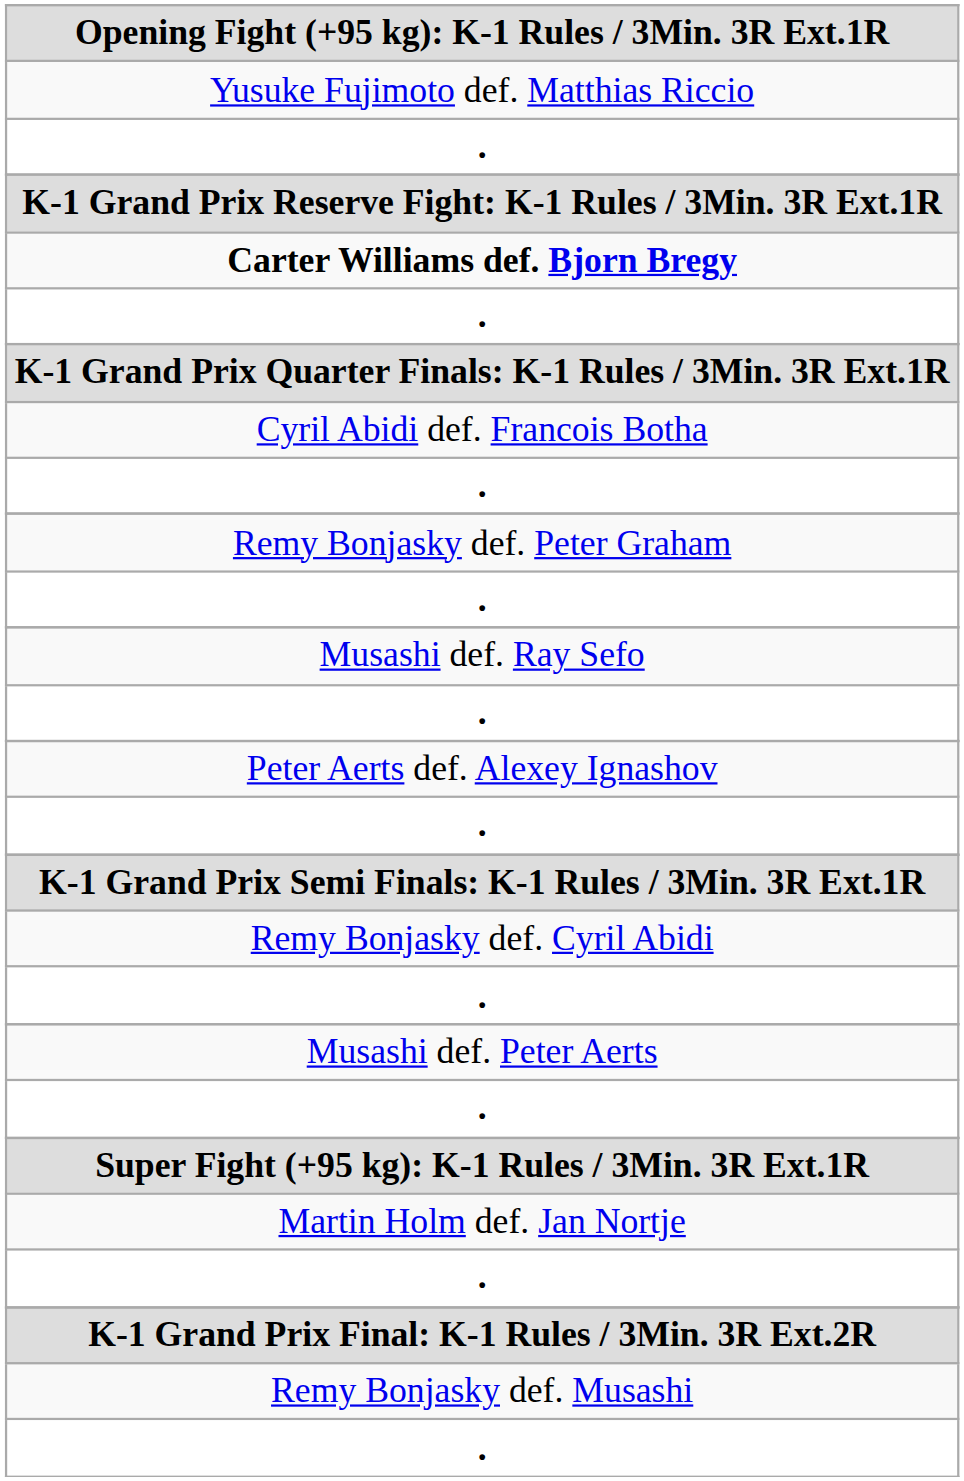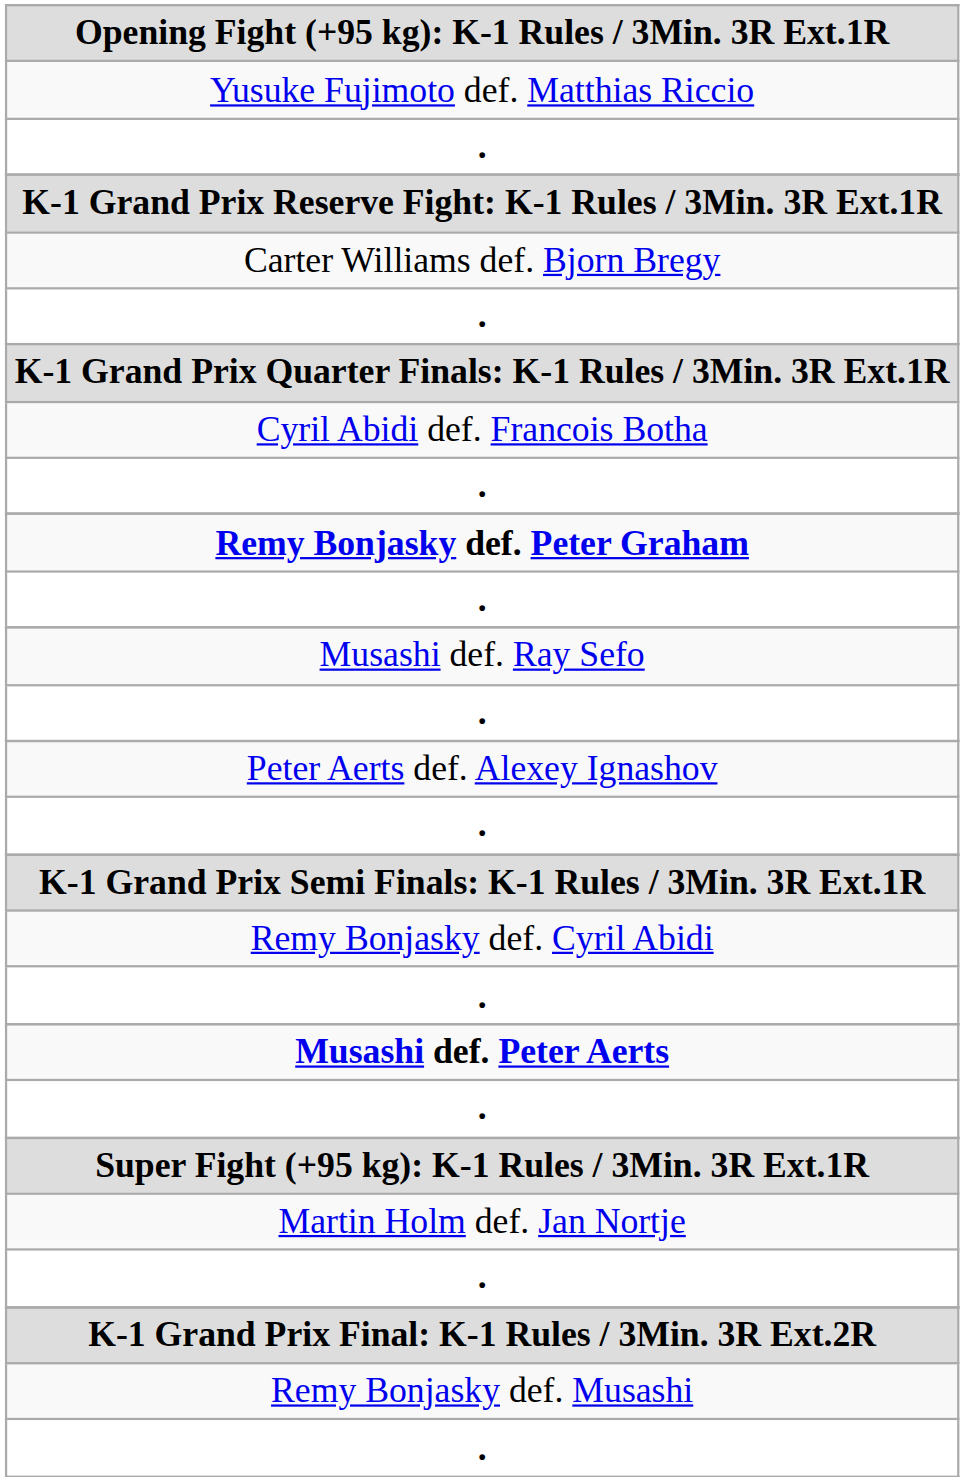(482, 259) bold -> (482, 259) normal
(482, 542) normal -> (482, 542) bold
(482, 1051) normal -> (482, 1051) bold
